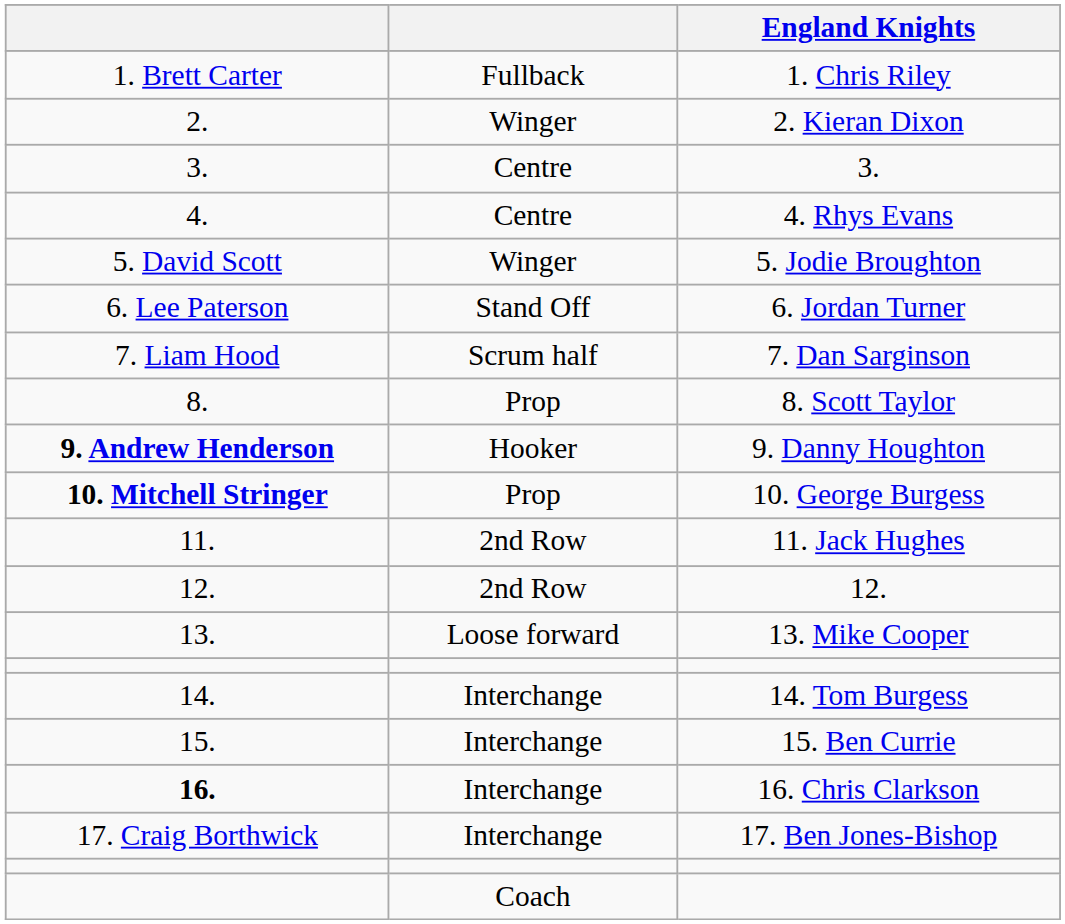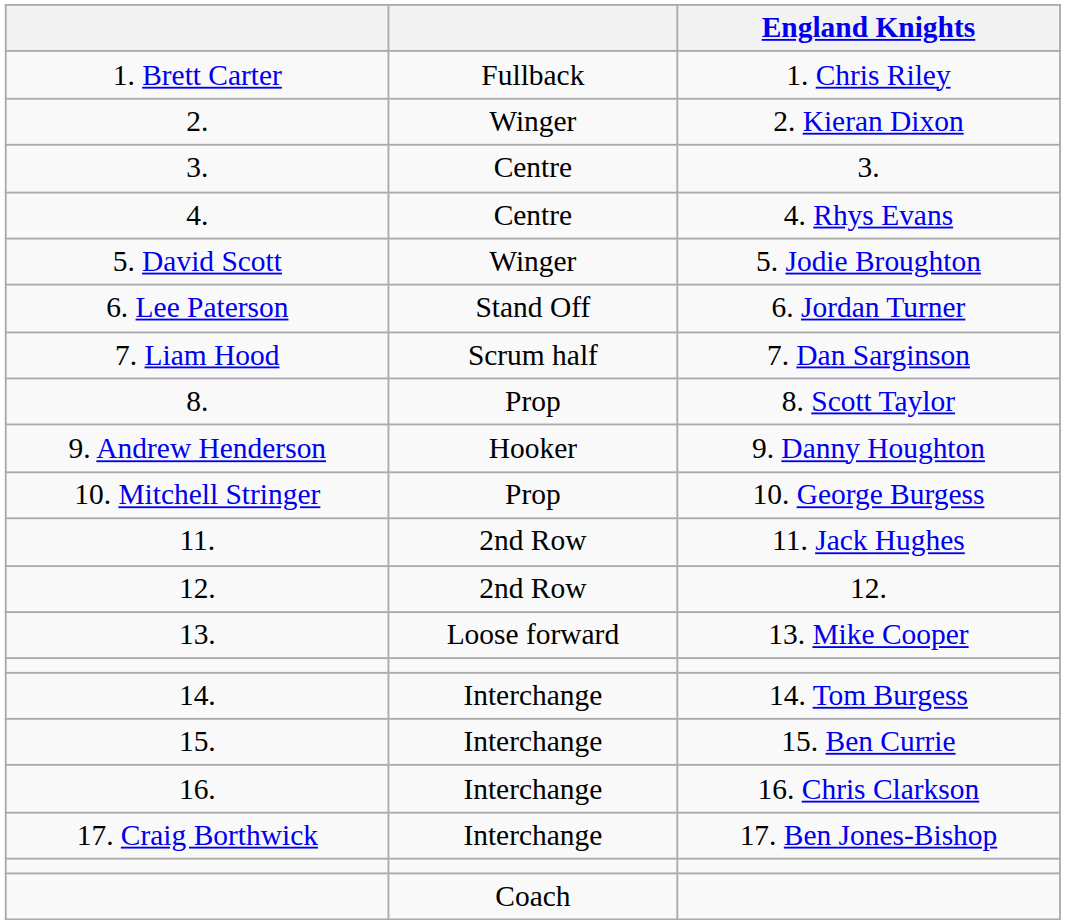(197, 448) bold -> (197, 448) normal
(197, 494) bold -> (197, 494) normal
(197, 788) bold -> (197, 788) normal
